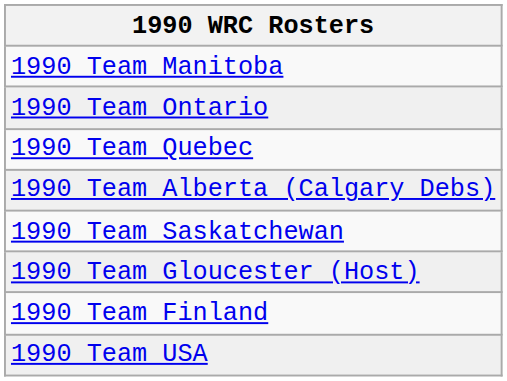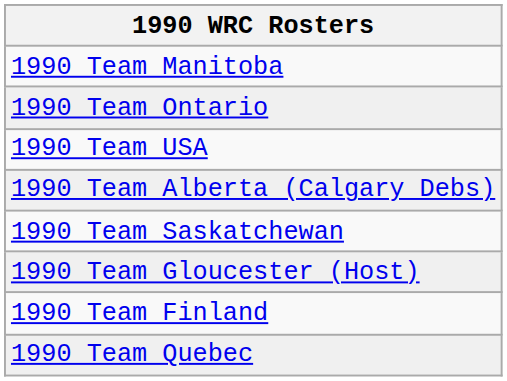(132, 149) 1990 Team Quebec -> (109, 149) 1990 Team USA
(109, 354) 1990 Team USA -> (132, 354) 1990 Team Quebec
